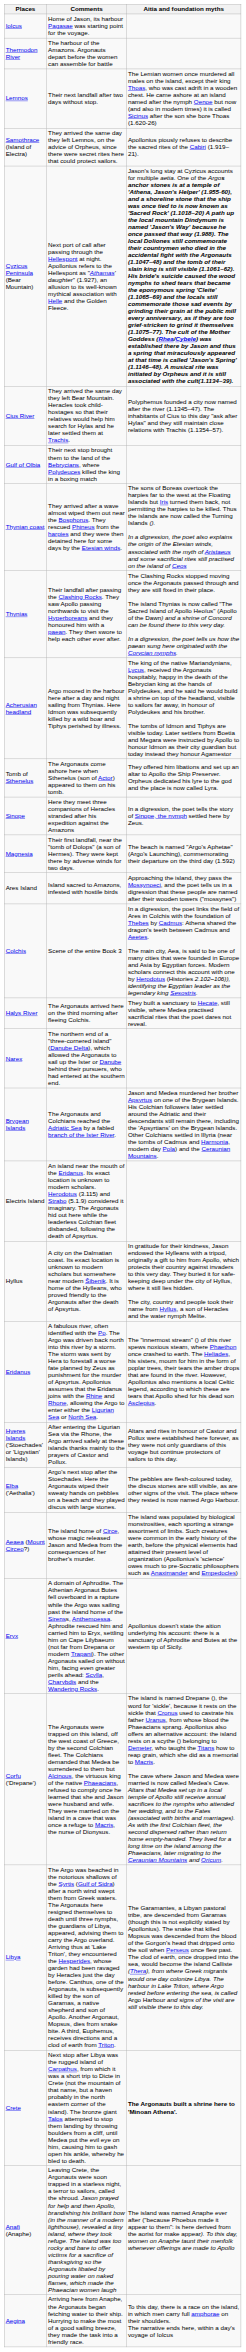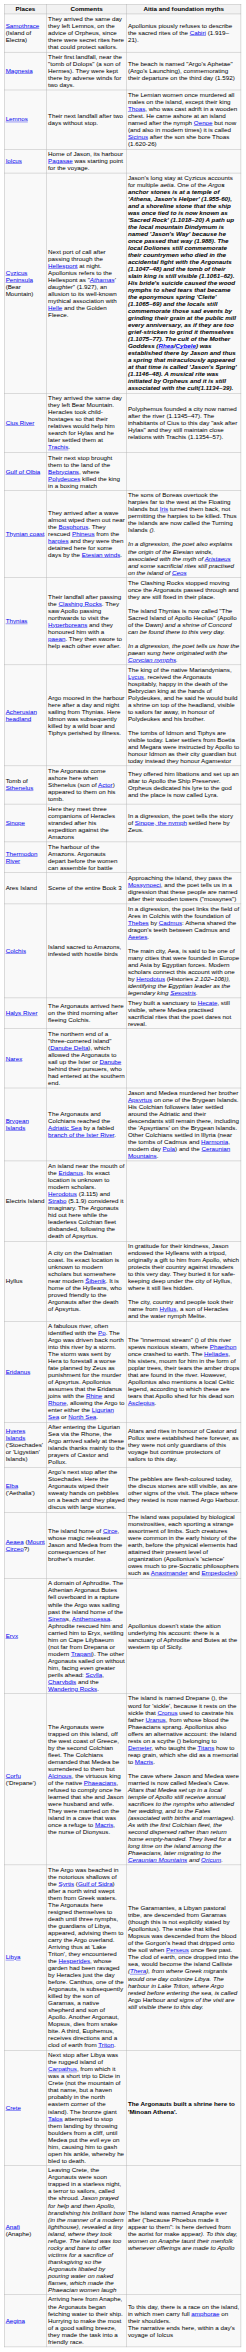rows swapped: (14, 26) <-> (22, 147)
rows swapped: (19, 854) <-> (22, 53)
(85, 888) Island sacred to Amazons, infested with hostile birds -> (85, 888) Scene of the entire Book 3
(85, 951) Scene of the entire Book 3 -> (85, 951) Island sacred to Amazons, infested with hostile birds
